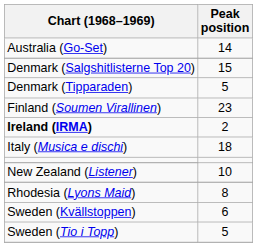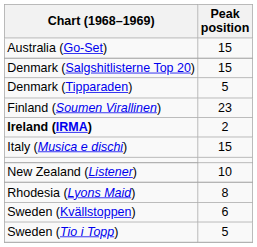(225, 48) 14 -> (225, 48) 15
(225, 147) 18 -> (225, 147) 15
